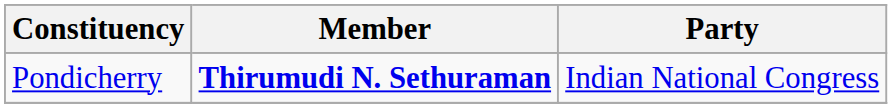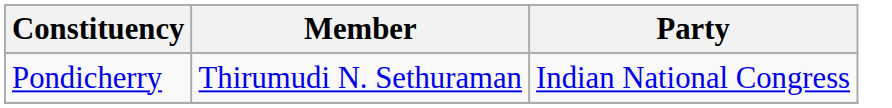(375, 77) bold -> (360, 77) normal
